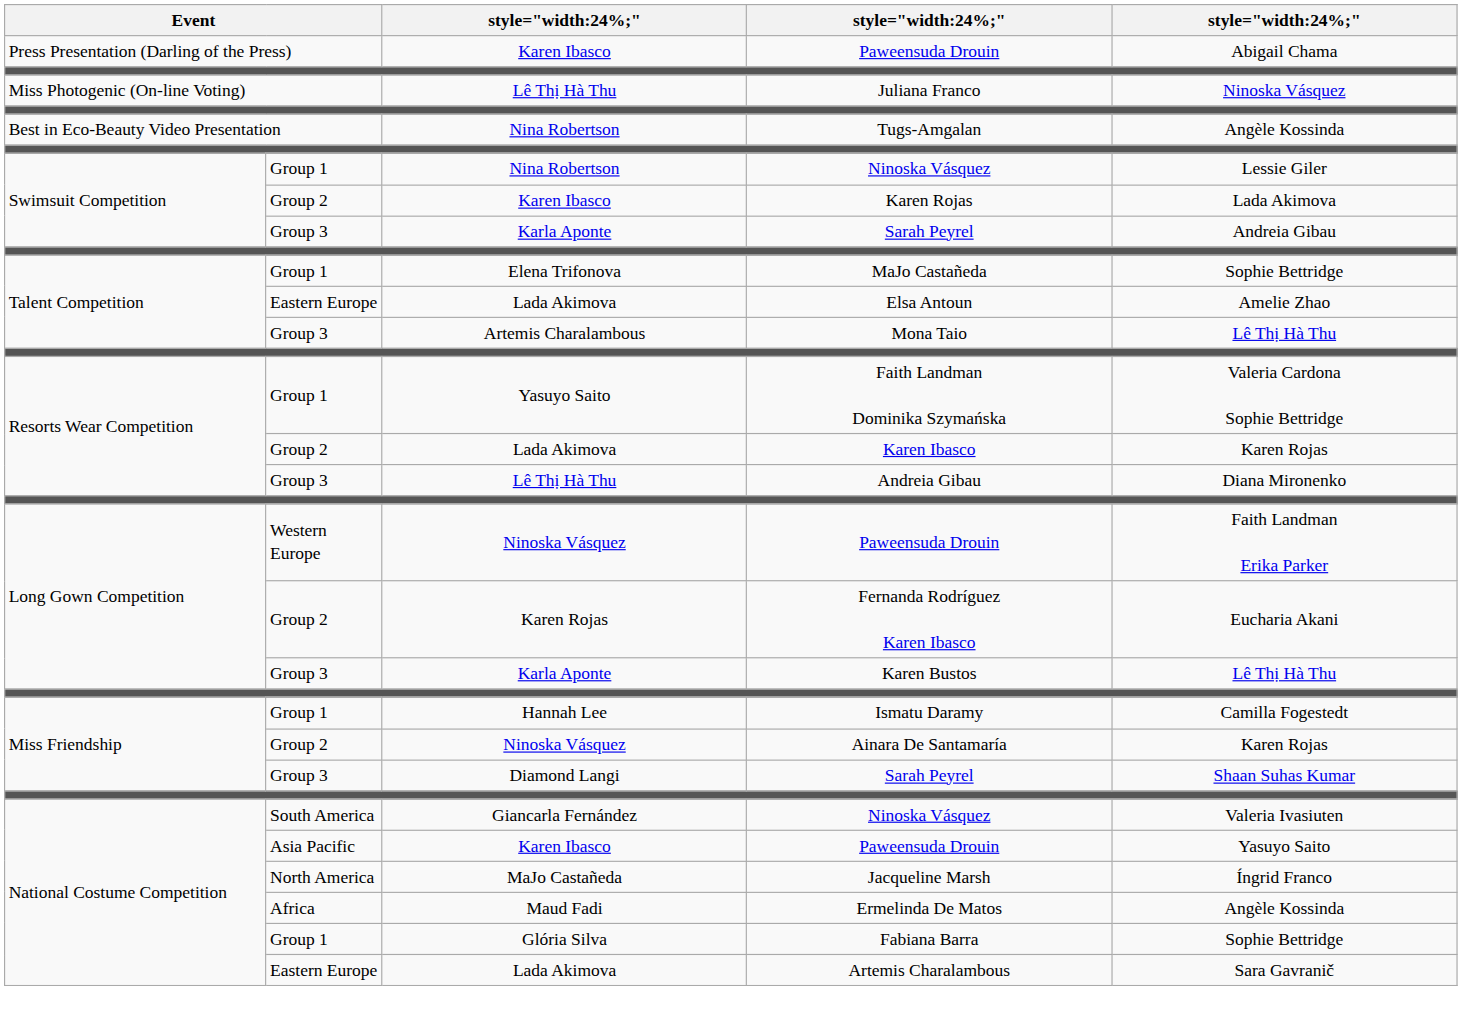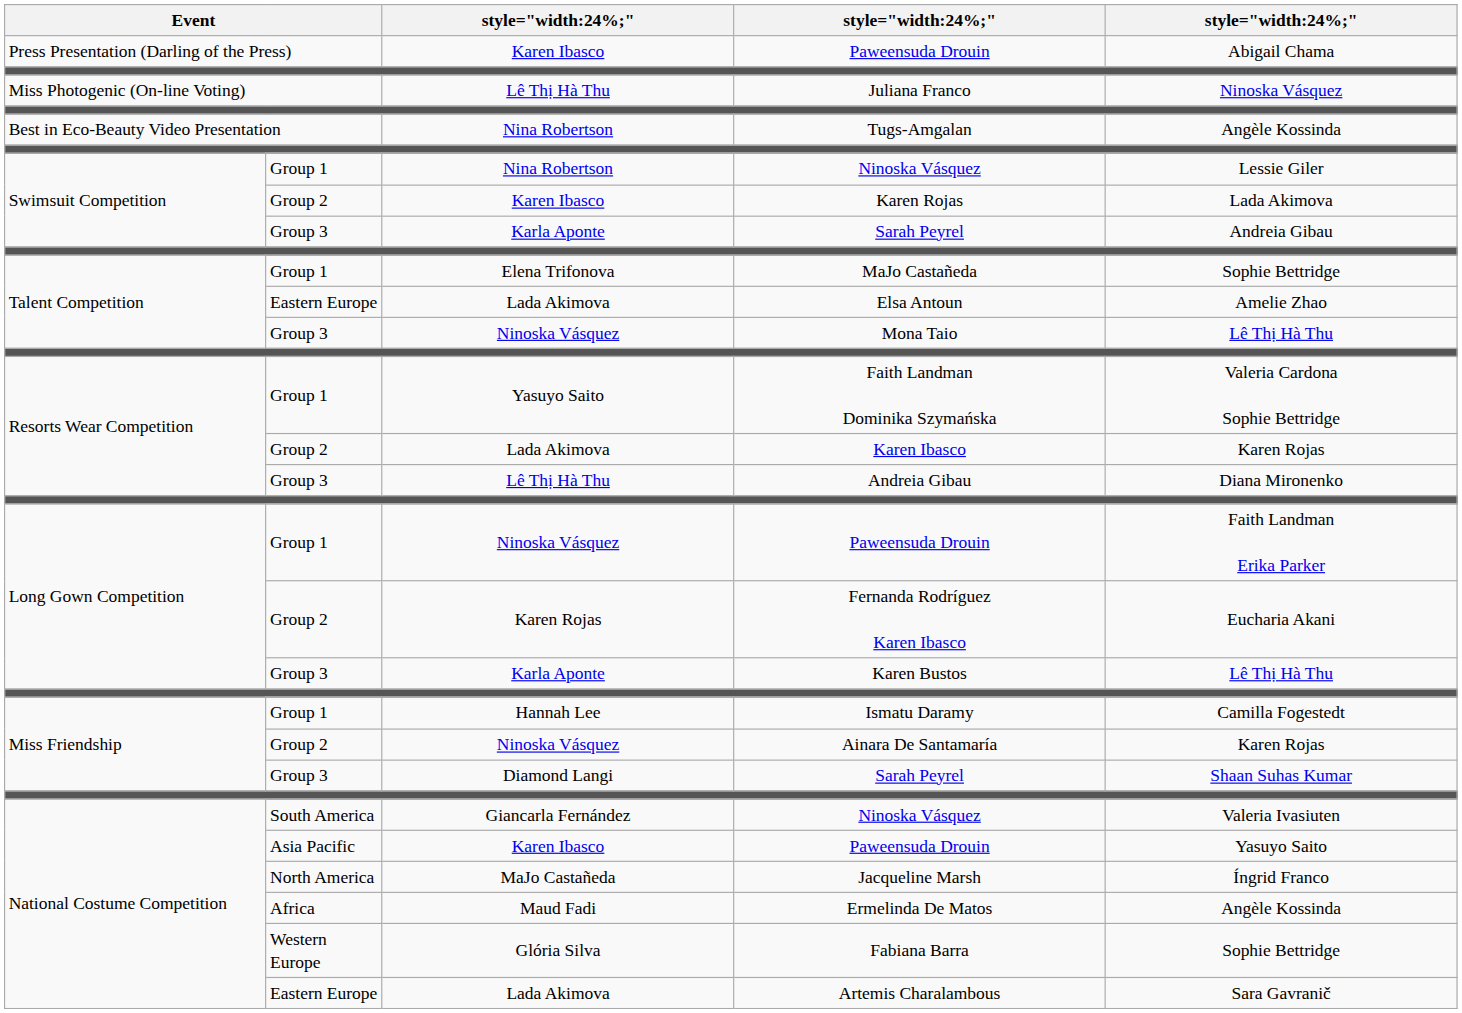(565, 332) Artemis Charalambous -> (558, 332) Ninoska Vásquez
(298, 542) Western Europe -> (299, 542) Group 1
(299, 939) Group 1 -> (298, 950) Western Europe
